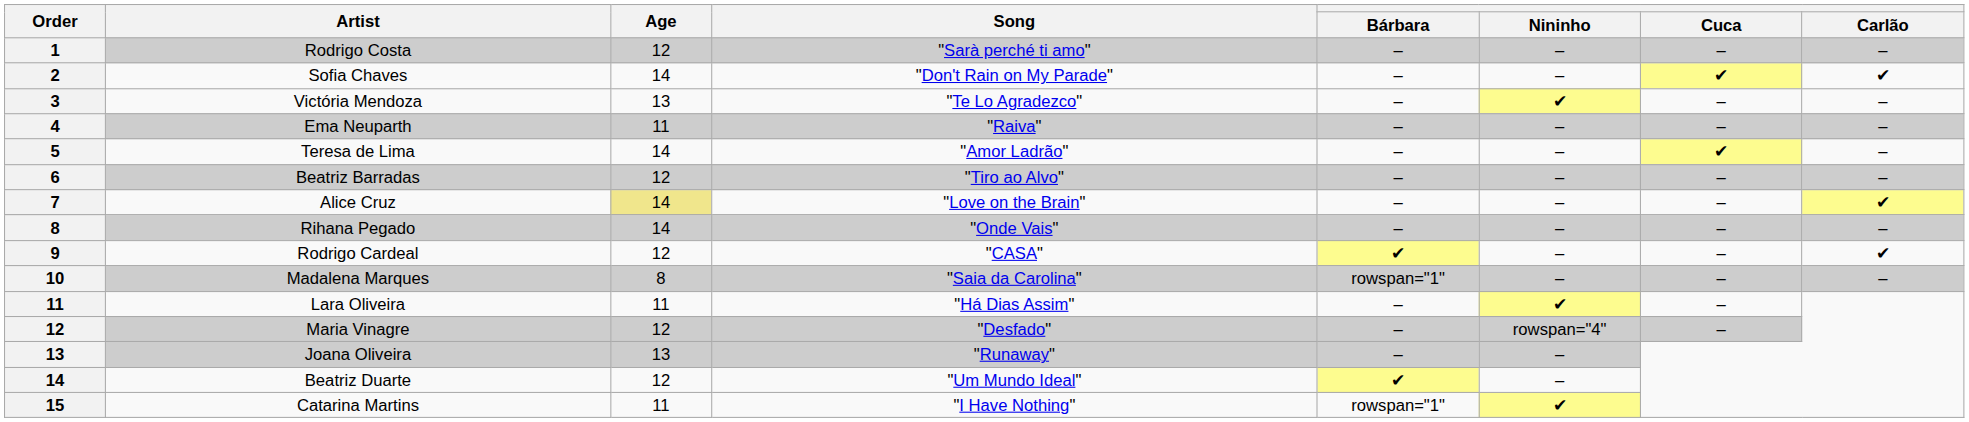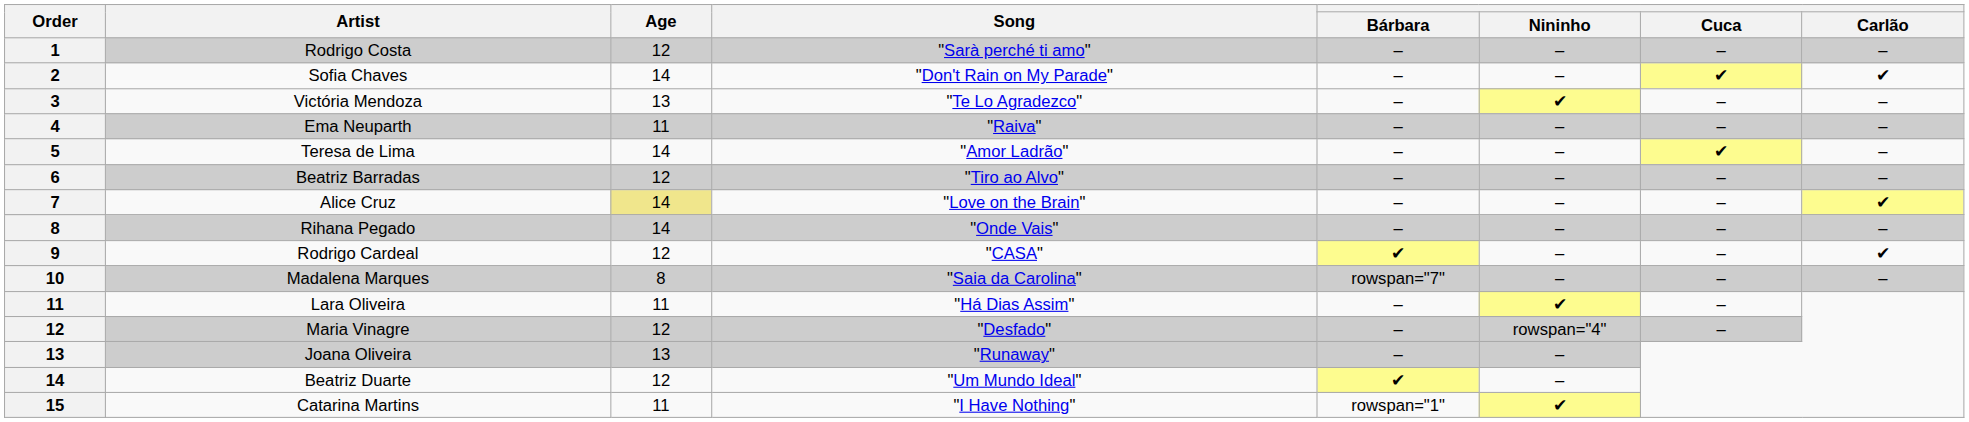(1398, 278) rowspan="1" -> (1398, 278) rowspan="7"
